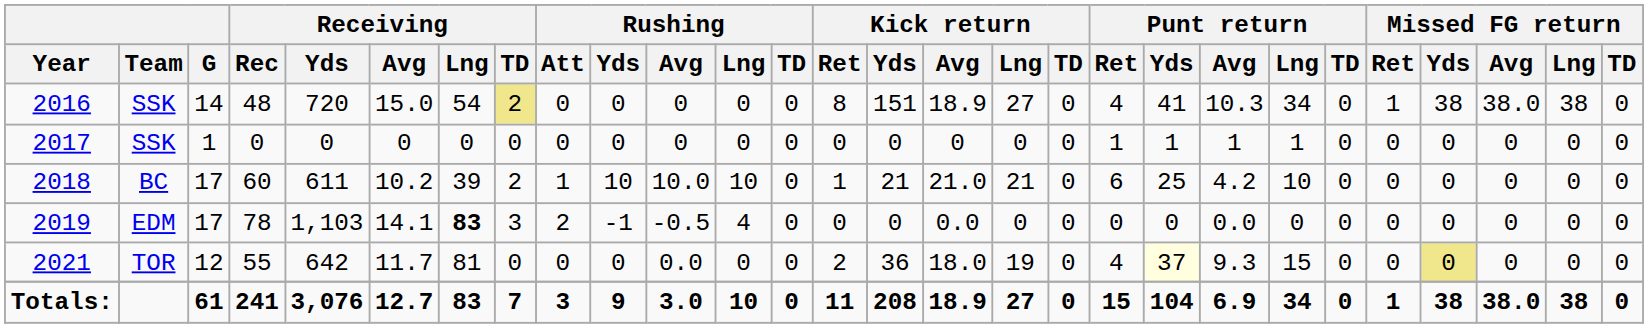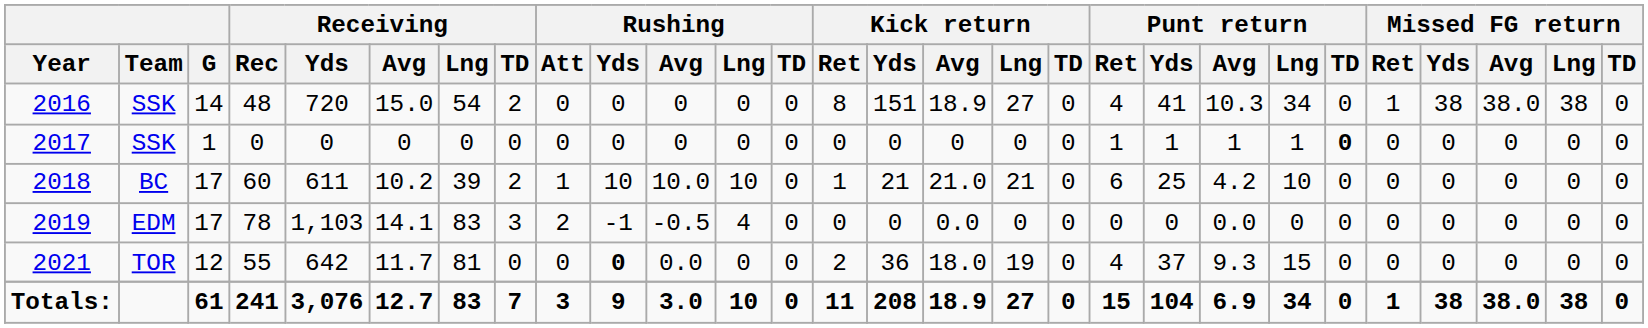(515, 104) khaki background -> (515, 104) no background
(1345, 144) normal -> (1345, 144) bold
(467, 223) bold -> (467, 223) normal
(618, 262) normal -> (618, 262) bold
(1172, 262) lightyellow background -> (1172, 262) no background
(1448, 262) khaki background -> (1448, 262) no background
